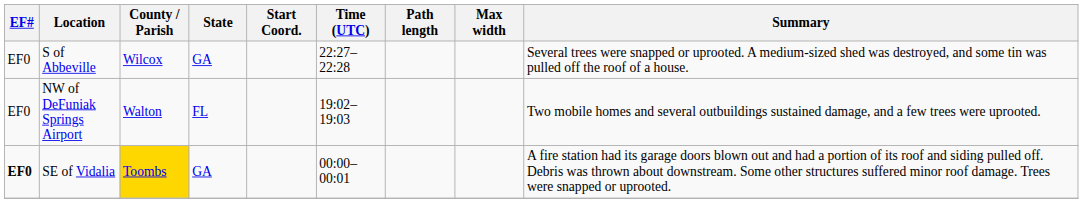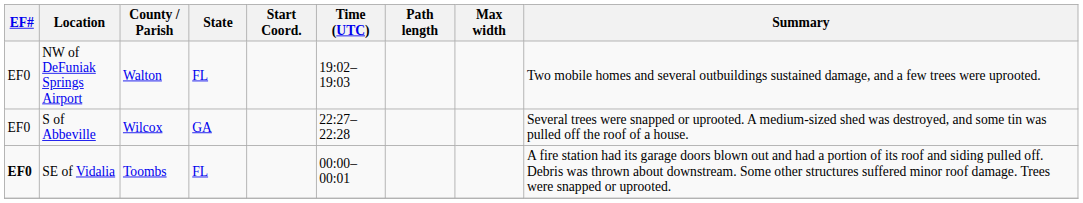rows swapped: (69, 111) <-> (69, 59)
(145, 171) gold background -> (145, 171) no background
(202, 171) GA -> (200, 171) FL
